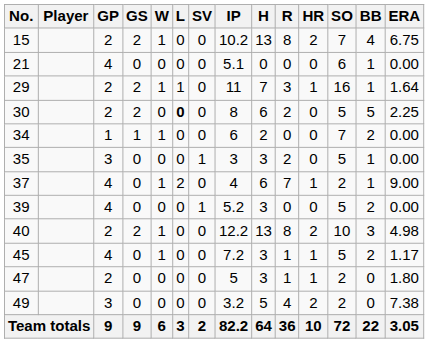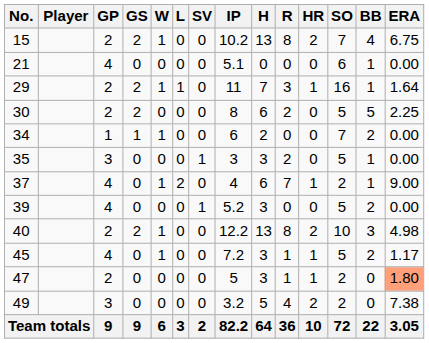(180, 111) bold -> (180, 111) normal
(404, 278) no background -> (404, 278) lightsalmon background
